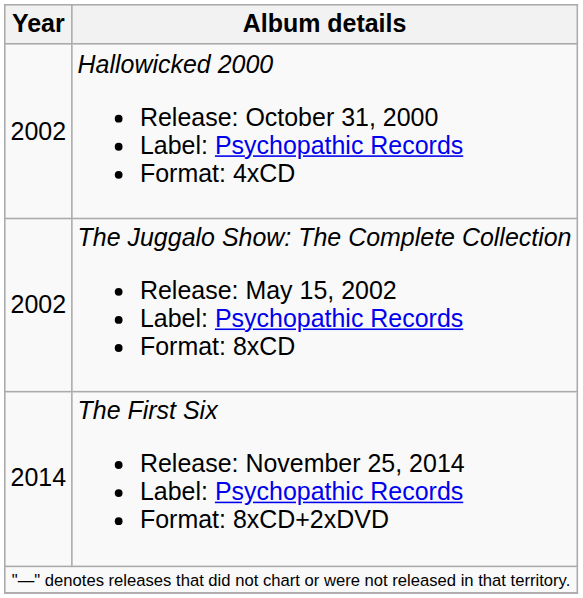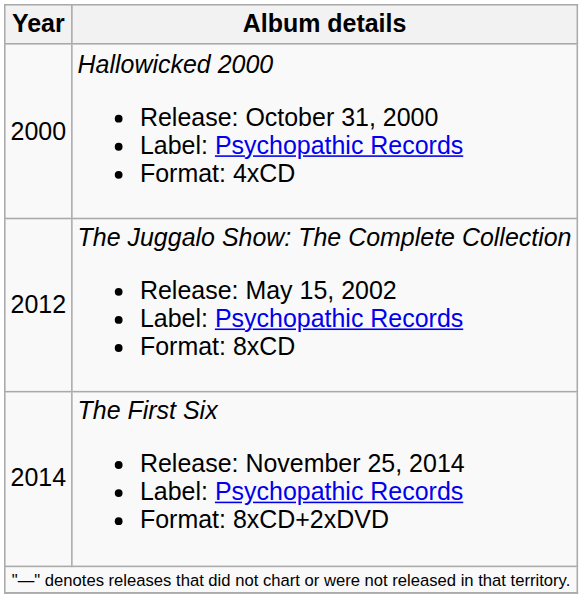(38, 130) 2002 -> (38, 130) 2000
(38, 304) 2002 -> (38, 304) 2012
